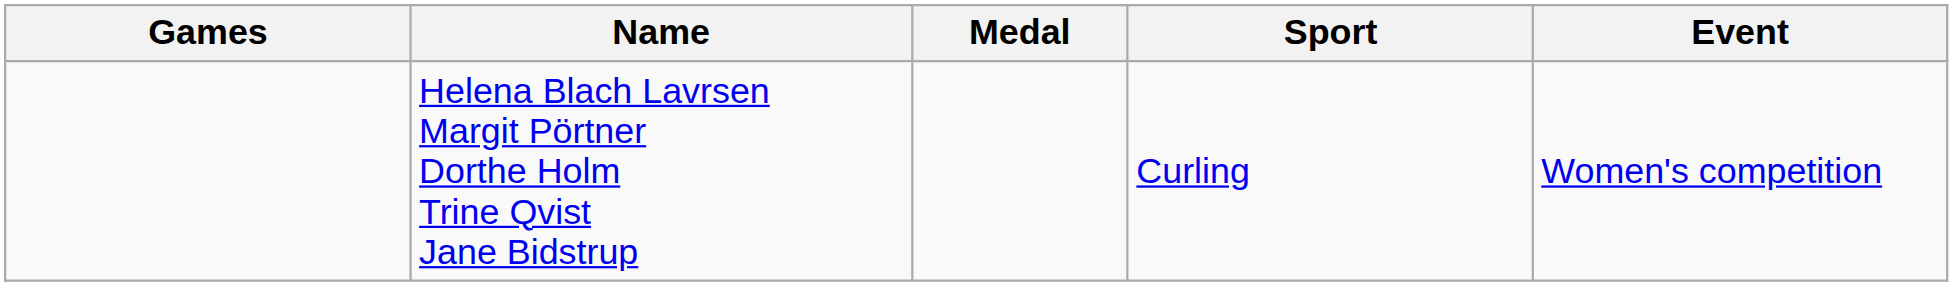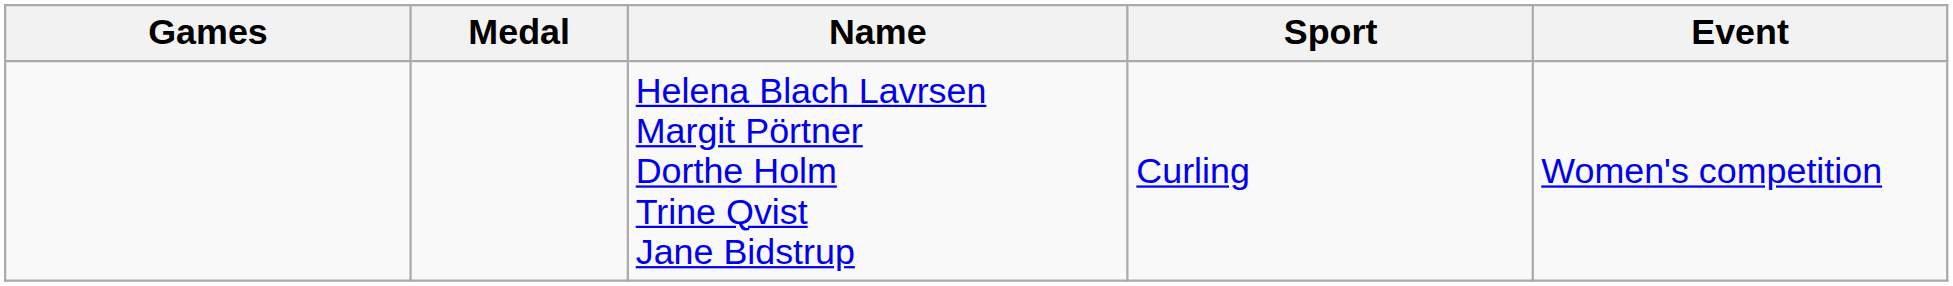columns swapped: (1020, 32) <-> (661, 32)
